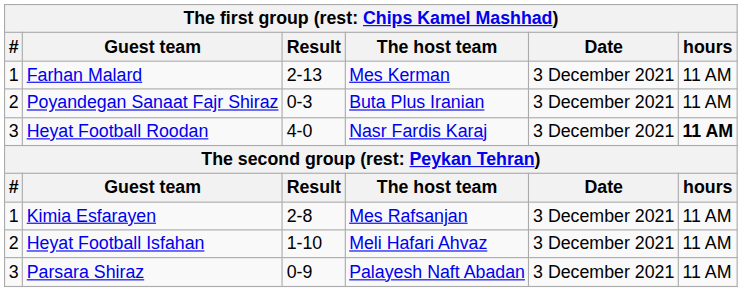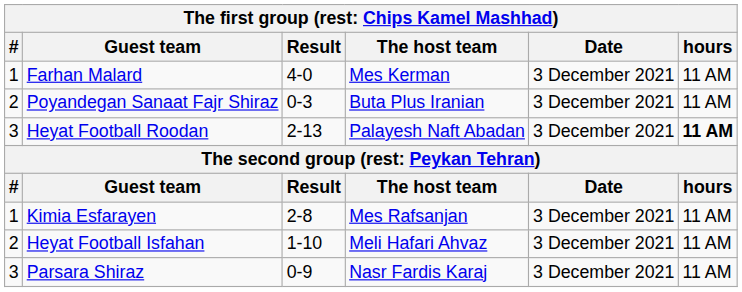(304, 74) 2-13 -> (300, 74) 4-0
(300, 131) 4-0 -> (304, 131) 2-13
(418, 131) Nasr Fardis Karaj -> (437, 131) Palayesh Naft Abadan
(437, 272) Palayesh Naft Abadan -> (418, 272) Nasr Fardis Karaj
